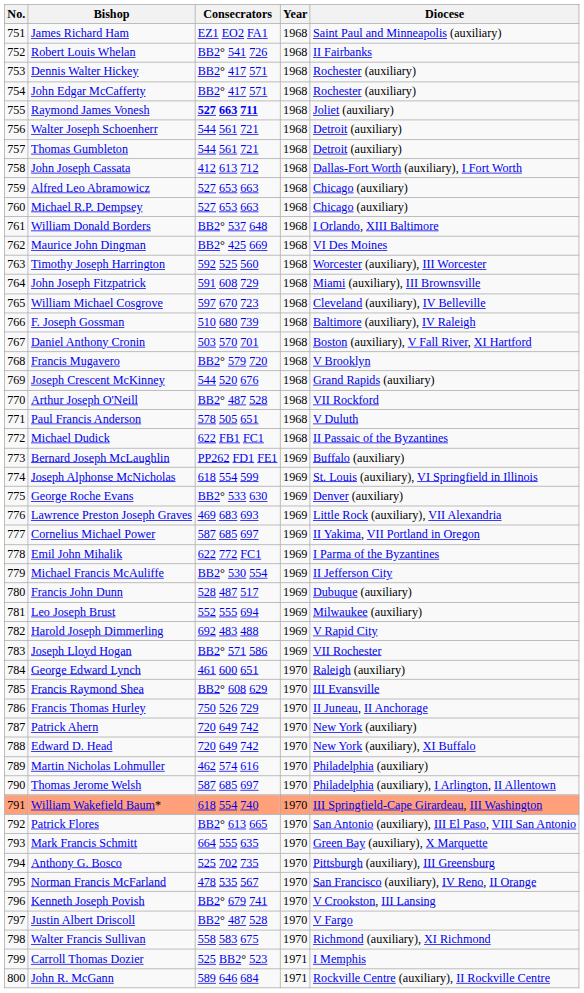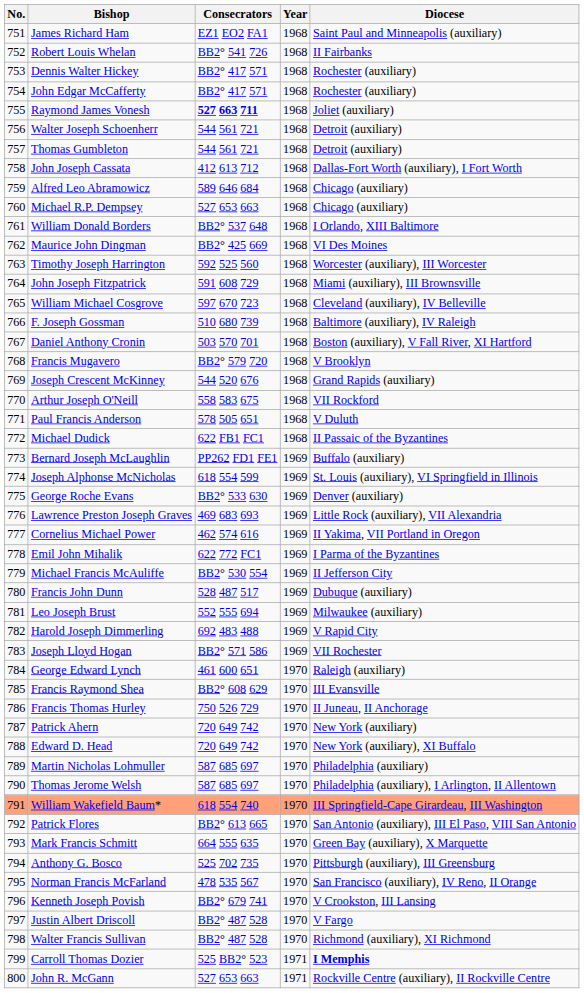(228, 187) 527 653 663 -> (228, 187) 589 646 684
(233, 399) BB2° 487 528 -> (228, 399) 558 583 675
(228, 534) 587 685 697 -> (228, 534) 462 574 616
(228, 766) 462 574 616 -> (228, 766) 587 685 697
(228, 939) 558 583 675 -> (233, 939) BB2° 487 528
(339, 959) normal -> (341, 959) bold
(228, 978) 589 646 684 -> (228, 978) 527 653 663
